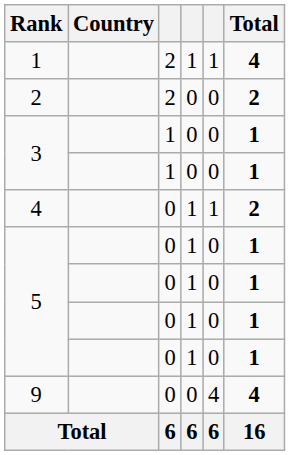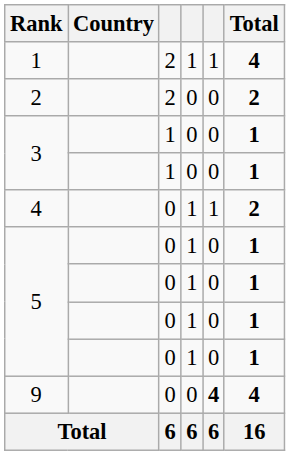(214, 394) normal -> (214, 394) bold
